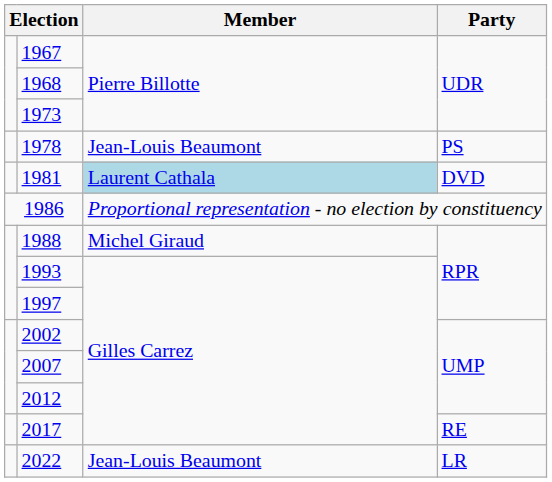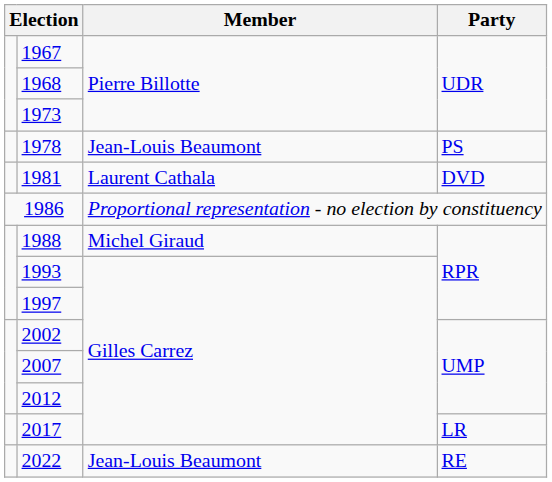(151, 177) lightblue background -> (151, 177) no background
(454, 429) RE -> (454, 429) LR
(454, 460) LR -> (454, 460) RE
